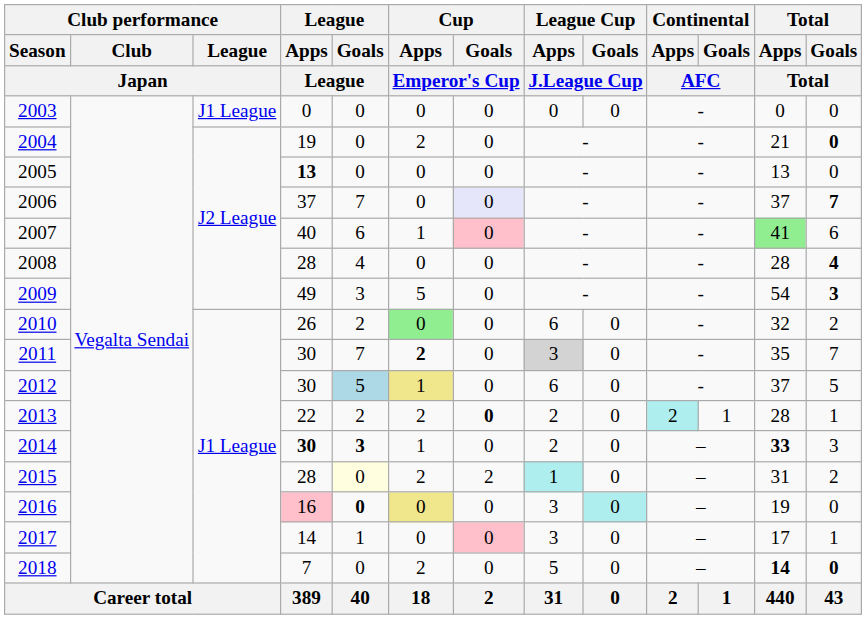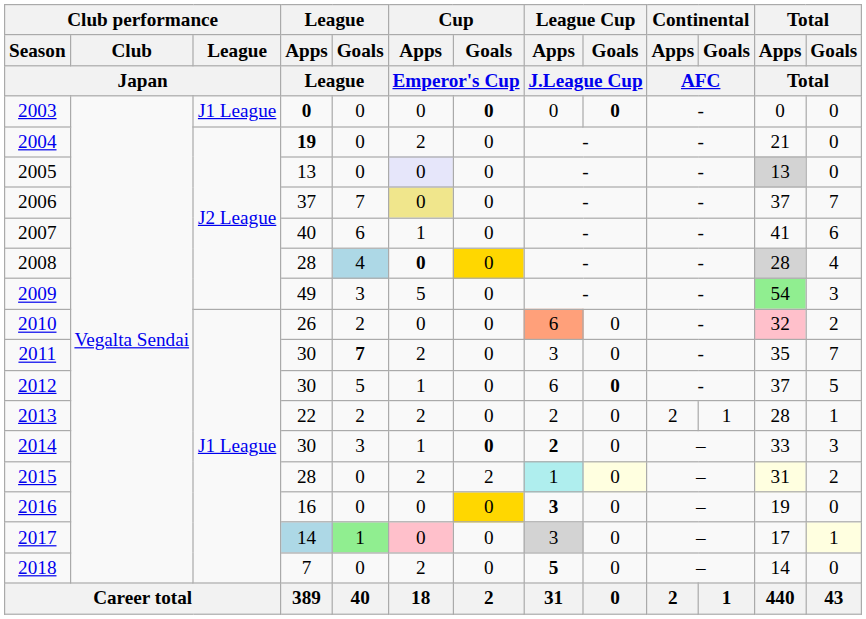(306, 111) normal -> (306, 111) bold
(489, 111) normal -> (489, 111) bold
(615, 111) normal -> (615, 111) bold
(306, 141) normal -> (306, 141) bold
(834, 141) bold -> (834, 141) normal
(306, 171) bold -> (306, 171) normal
(421, 171) no background -> (421, 171) lavender background
(780, 171) no background -> (780, 171) lightgrey background
(421, 202) no background -> (421, 202) khaki background
(489, 202) lavender background -> (489, 202) no background
(834, 202) bold -> (834, 202) normal
(489, 232) pink background -> (489, 232) no background
(780, 232) lightgreen background -> (780, 232) no background
(360, 263) no background -> (360, 263) lightblue background
(421, 263) normal -> (421, 263) bold
(489, 263) no background -> (489, 263) gold background
(780, 263) no background -> (780, 263) lightgrey background
(834, 263) bold -> (834, 263) normal
(780, 293) no background -> (780, 293) lightgreen background
(834, 293) bold -> (834, 293) normal
(421, 324) lightgreen background -> (421, 324) no background
(554, 324) no background -> (554, 324) lightsalmon background
(780, 324) no background -> (780, 324) pink background
(360, 354) normal -> (360, 354) bold
(421, 354) bold -> (421, 354) normal
(554, 354) lightgrey background -> (554, 354) no background
(360, 385) lightblue background -> (360, 385) no background
(421, 385) khaki background -> (421, 385) no background
(615, 385) normal -> (615, 385) bold
(489, 415) bold -> (489, 415) normal
(673, 415) paleturquoise background -> (673, 415) no background
(306, 446) bold -> (306, 446) normal
(360, 446) bold -> (360, 446) normal
(489, 446) normal -> (489, 446) bold
(554, 446) normal -> (554, 446) bold
(780, 446) bold -> (780, 446) normal
(360, 476) lightyellow background -> (360, 476) no background
(615, 476) no background -> (615, 476) lightyellow background
(780, 476) no background -> (780, 476) lightyellow background
(306, 506) pink background -> (306, 506) no background
(360, 506) bold -> (360, 506) normal
(421, 506) khaki background -> (421, 506) no background
(489, 506) no background -> (489, 506) gold background
(554, 506) normal -> (554, 506) bold
(615, 506) paleturquoise background -> (615, 506) no background
(306, 537) no background -> (306, 537) lightblue background
(360, 537) no background -> (360, 537) lightgreen background
(421, 537) no background -> (421, 537) pink background
(489, 537) pink background -> (489, 537) no background
(554, 537) no background -> (554, 537) lightgrey background
(834, 537) no background -> (834, 537) lightyellow background
(554, 567) normal -> (554, 567) bold
(780, 567) bold -> (780, 567) normal
(834, 567) bold -> (834, 567) normal
